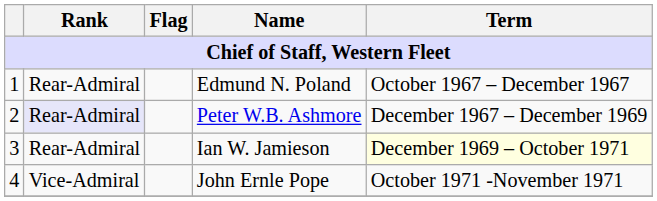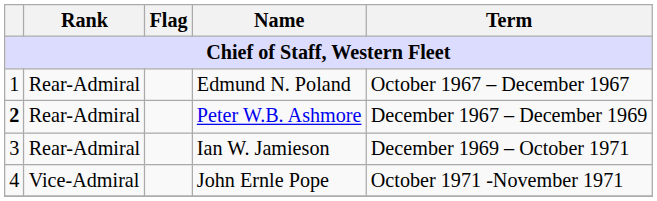(14, 116) normal -> (14, 116) bold
(84, 116) lavender background -> (84, 116) no background
(500, 148) lightyellow background -> (500, 148) no background
